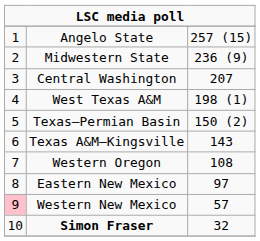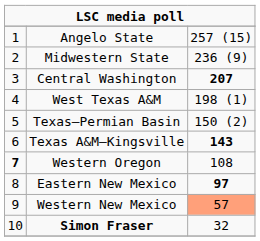(221, 79) normal -> (221, 79) bold
(221, 142) normal -> (221, 142) bold
(15, 163) normal -> (15, 163) bold
(221, 184) normal -> (221, 184) bold
(15, 205) pink background -> (15, 205) no background
(221, 205) no background -> (221, 205) lightsalmon background
